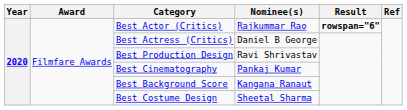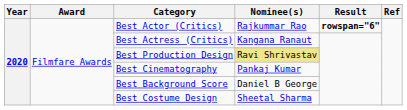(277, 40) Daniel B George -> (275, 40) Kangana Ranaut
(277, 55) no background -> (277, 55) khaki background
(275, 84) Kangana Ranaut -> (277, 84) Daniel B George
